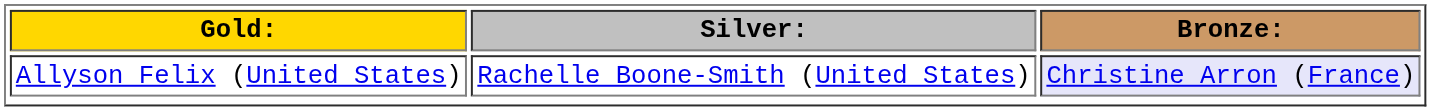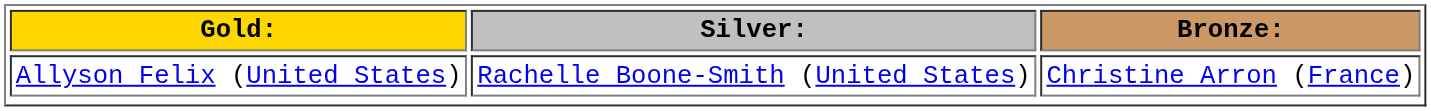(1231, 76) lavender background -> (1231, 76) no background
